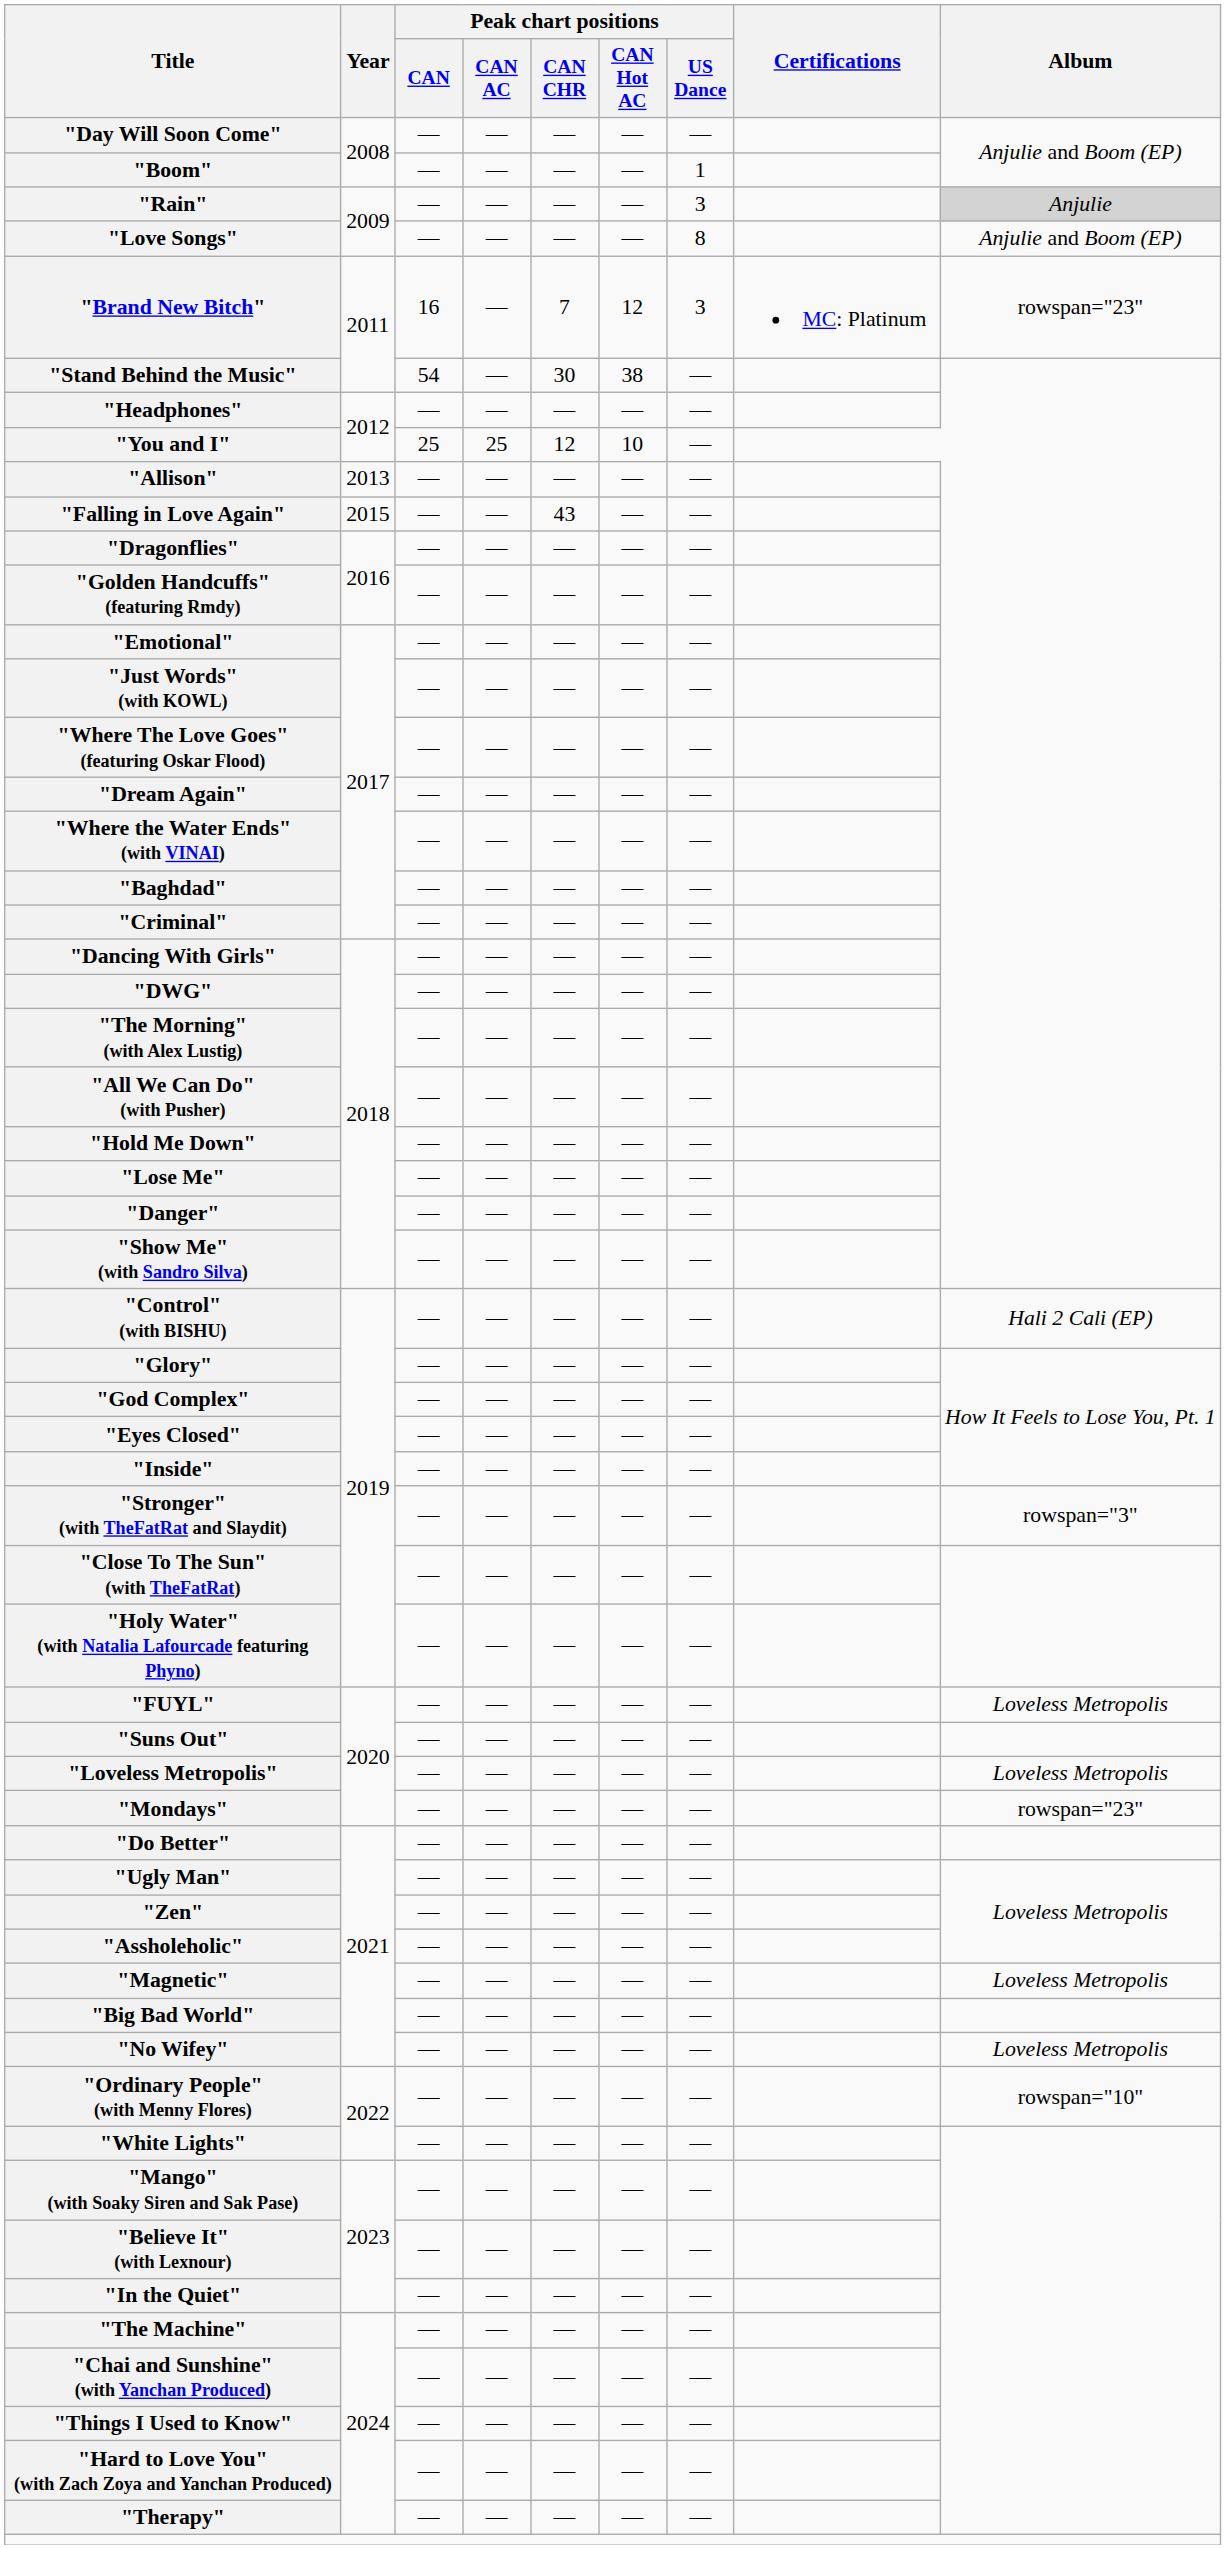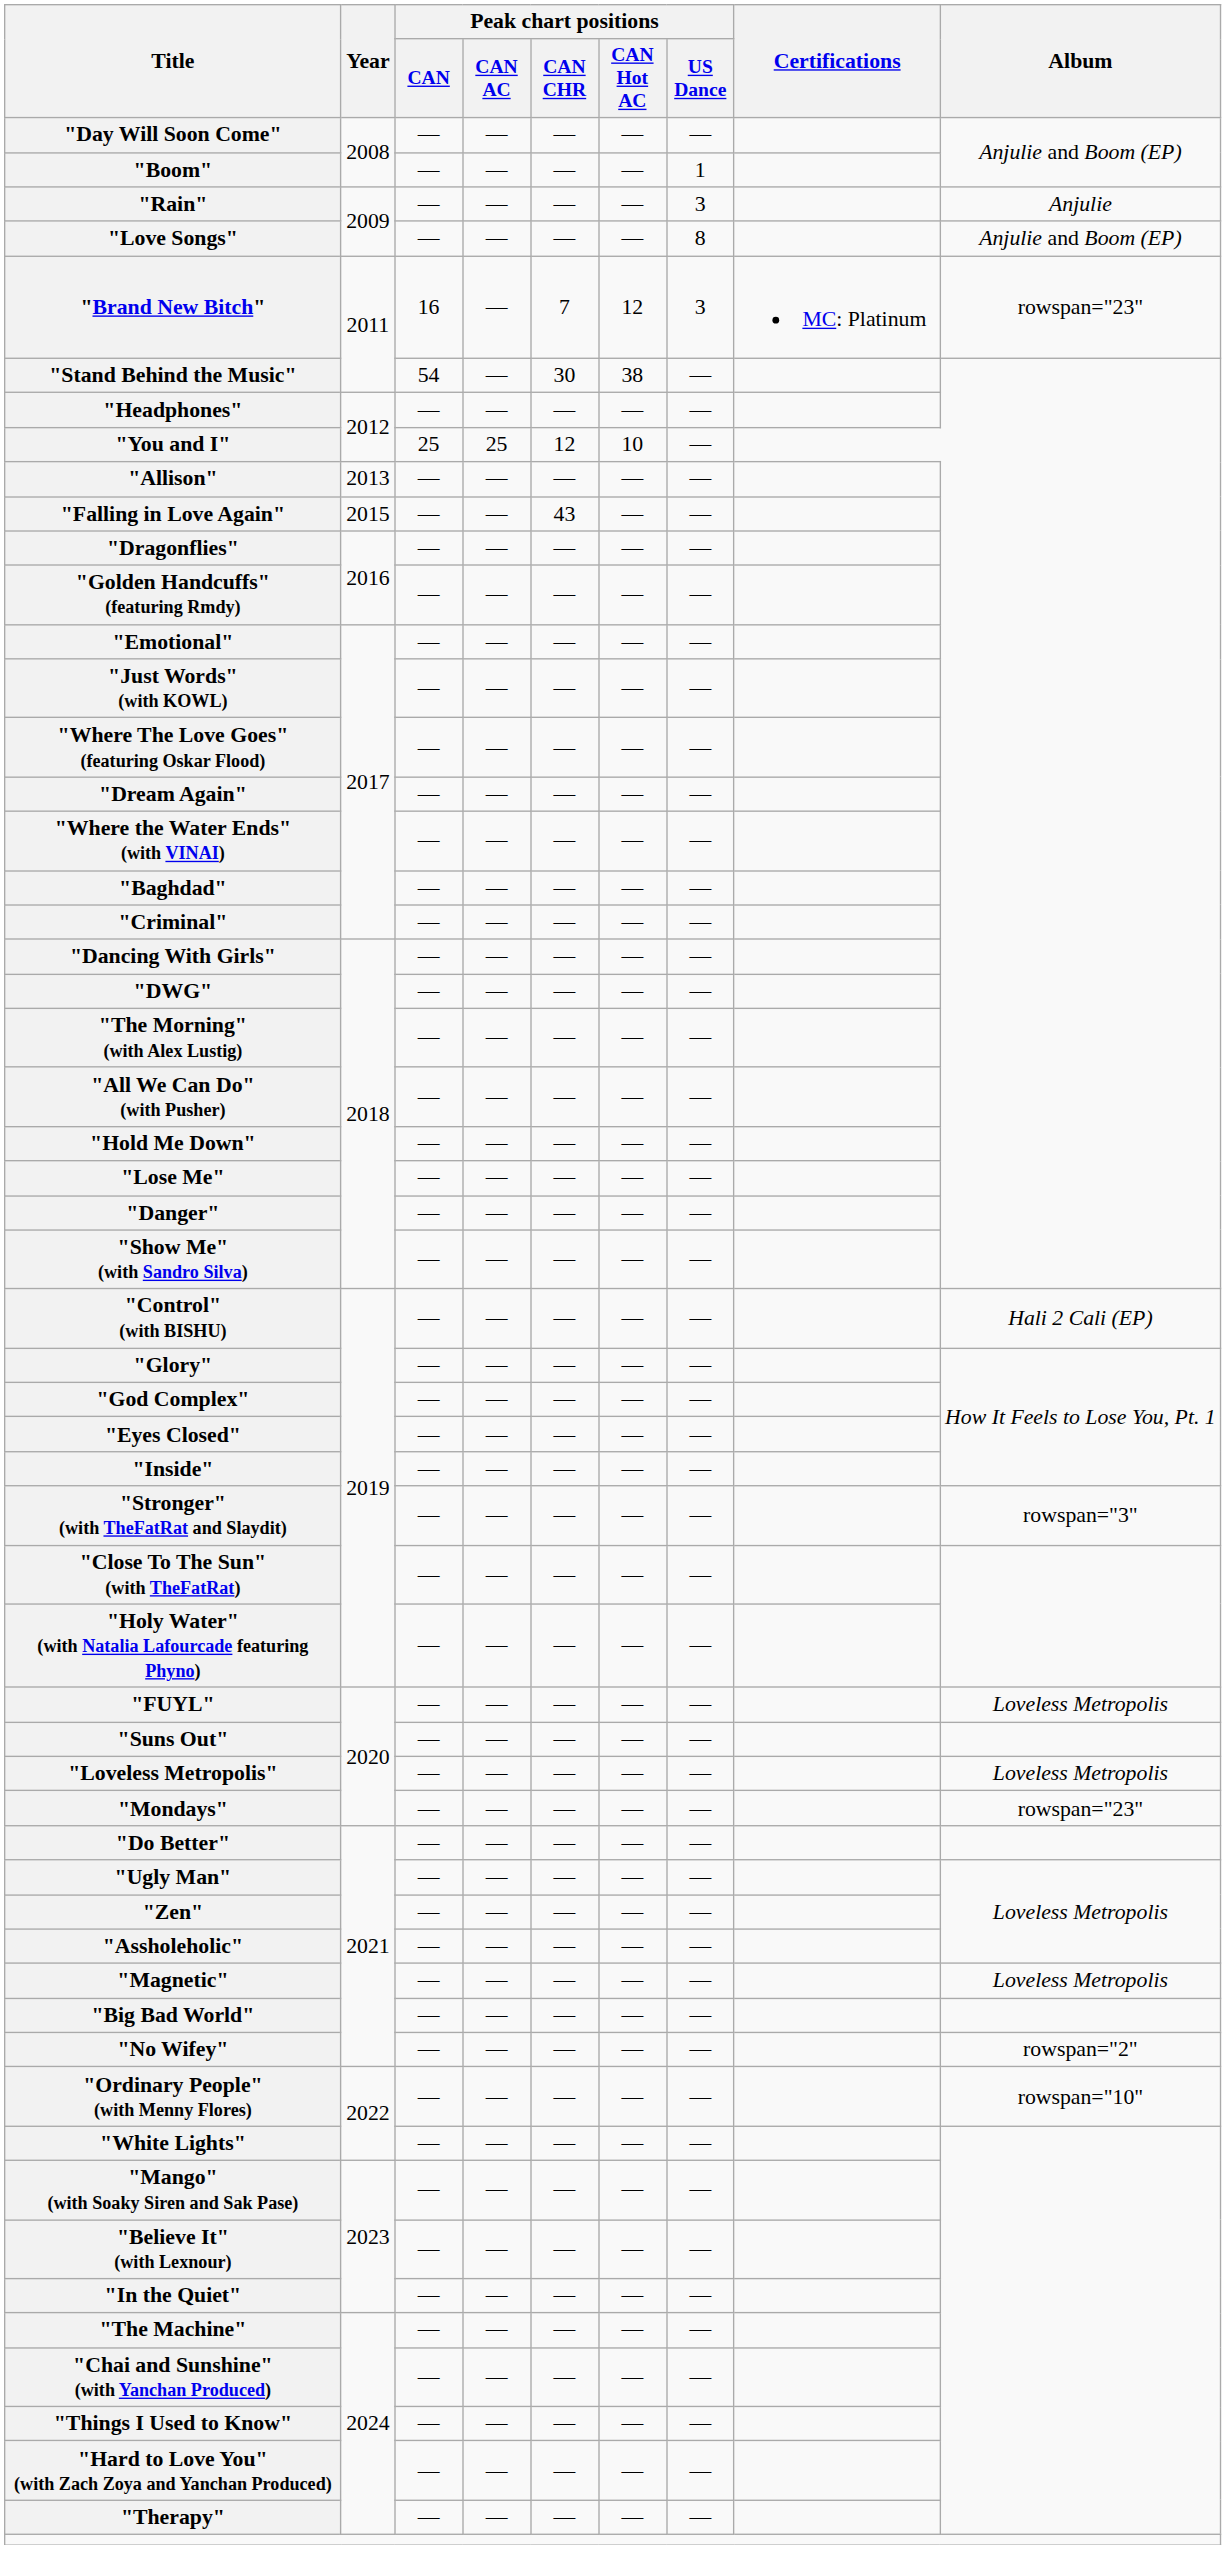(1080, 203) lightgrey background -> (1080, 203) no background
(1080, 2049) Loveless Metropolis -> (1080, 2049) rowspan="2"
